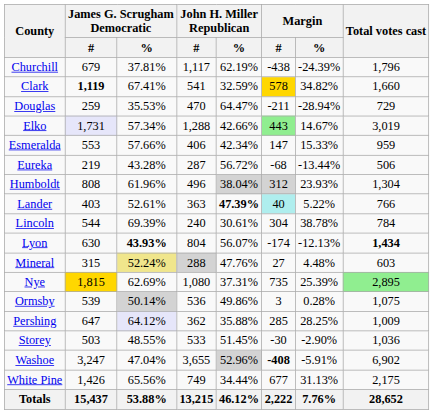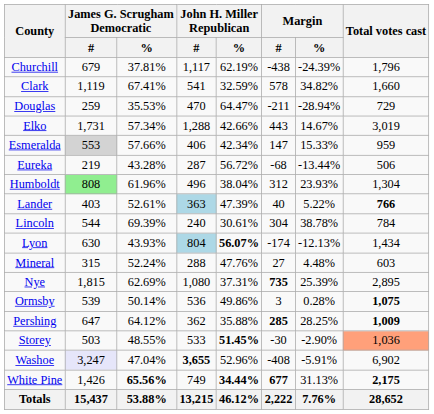(91, 86) bold -> (91, 86) normal
(279, 86) gold background -> (279, 86) no background
(91, 125) lavender background -> (91, 125) no background
(279, 125) lightgreen background -> (279, 125) no background
(91, 145) no background -> (91, 145) lightgrey background
(91, 184) no background -> (91, 184) lightgreen background
(239, 184) lightgrey background -> (239, 184) no background
(279, 184) lightgrey background -> (279, 184) no background
(196, 203) no background -> (196, 203) lightblue background
(239, 203) bold -> (239, 203) normal
(279, 203) paleturquoise background -> (279, 203) no background
(386, 203) normal -> (386, 203) bold
(147, 243) bold -> (147, 243) normal
(196, 243) no background -> (196, 243) lightblue background
(239, 243) normal -> (239, 243) bold
(386, 243) bold -> (386, 243) normal
(147, 262) khaki background -> (147, 262) no background
(196, 262) lightgrey background -> (196, 262) no background
(91, 282) gold background -> (91, 282) no background
(279, 282) normal -> (279, 282) bold
(386, 282) lightgreen background -> (386, 282) no background
(147, 301) lightgrey background -> (147, 301) no background
(386, 301) normal -> (386, 301) bold
(147, 321) lavender background -> (147, 321) no background
(279, 321) normal -> (279, 321) bold
(386, 321) normal -> (386, 321) bold
(239, 340) normal -> (239, 340) bold
(386, 340) no background -> (386, 340) lightsalmon background
(91, 360) no background -> (91, 360) lavender background
(196, 360) normal -> (196, 360) bold
(239, 360) lightgrey background -> (239, 360) no background
(279, 360) bold -> (279, 360) normal
(147, 379) normal -> (147, 379) bold
(239, 379) normal -> (239, 379) bold
(279, 379) normal -> (279, 379) bold
(386, 379) normal -> (386, 379) bold
